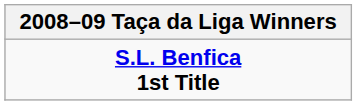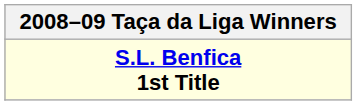(178, 69) no background -> (178, 69) lightyellow background
